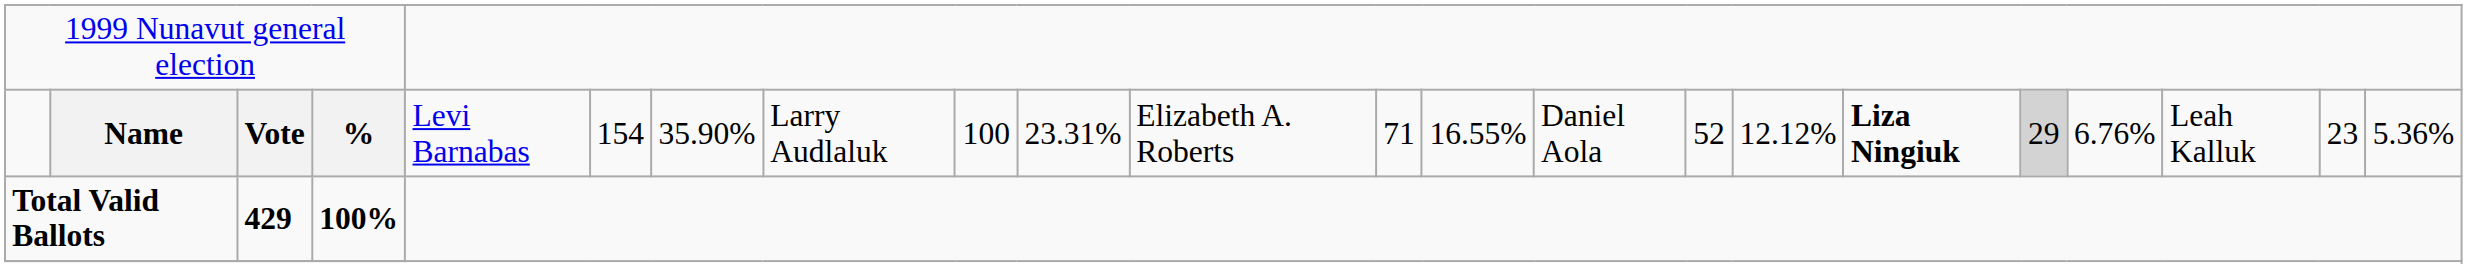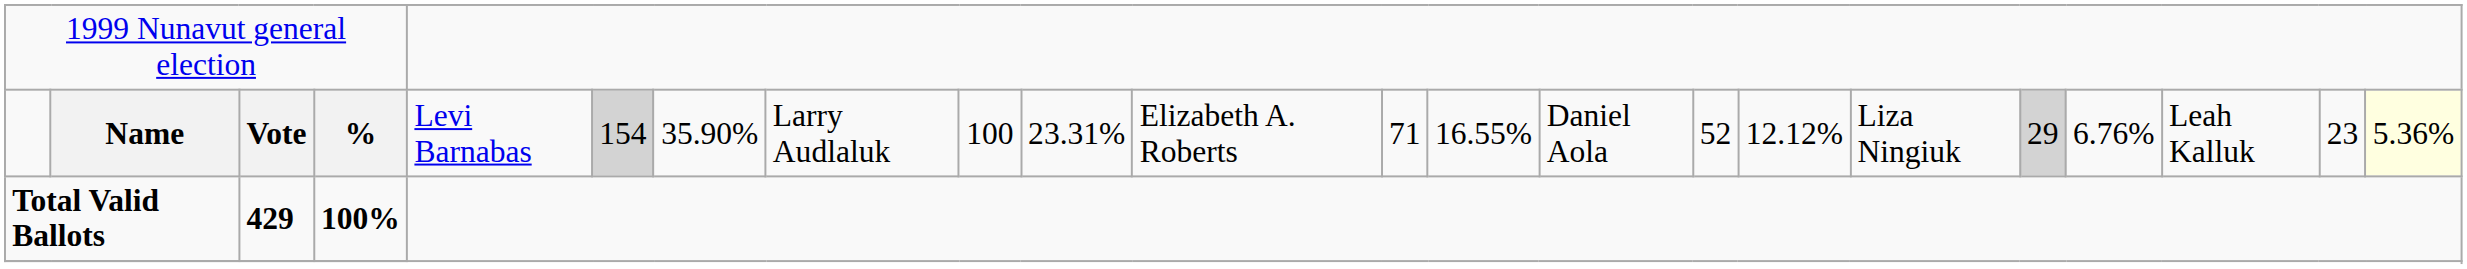(620, 132) no background -> (623, 132) lightgrey background
(1905, 132) bold -> (1909, 132) normal
(2413, 132) no background -> (2413, 132) lightyellow background
